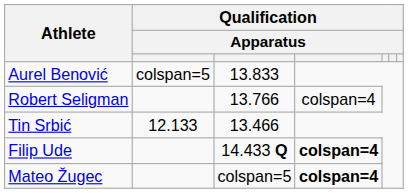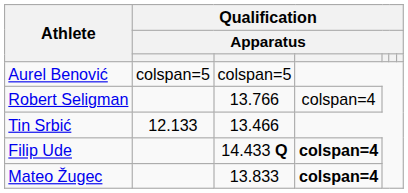(254, 74) 13.833 -> (254, 74) colspan=5
(254, 176) colspan=5 -> (254, 176) 13.833
